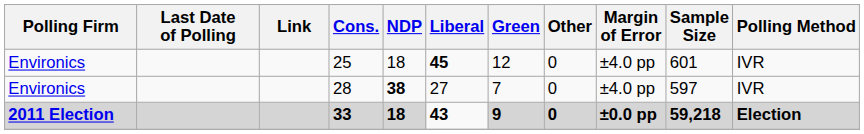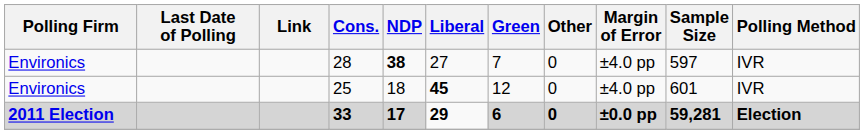rows swapped: (342, 62) <-> (342, 89)
(396, 115) 18 -> (396, 115) 17
(439, 115) 43 -> (439, 115) 29
(497, 115) 9 -> (497, 115) 6
(695, 115) 59,218 -> (695, 115) 59,281
